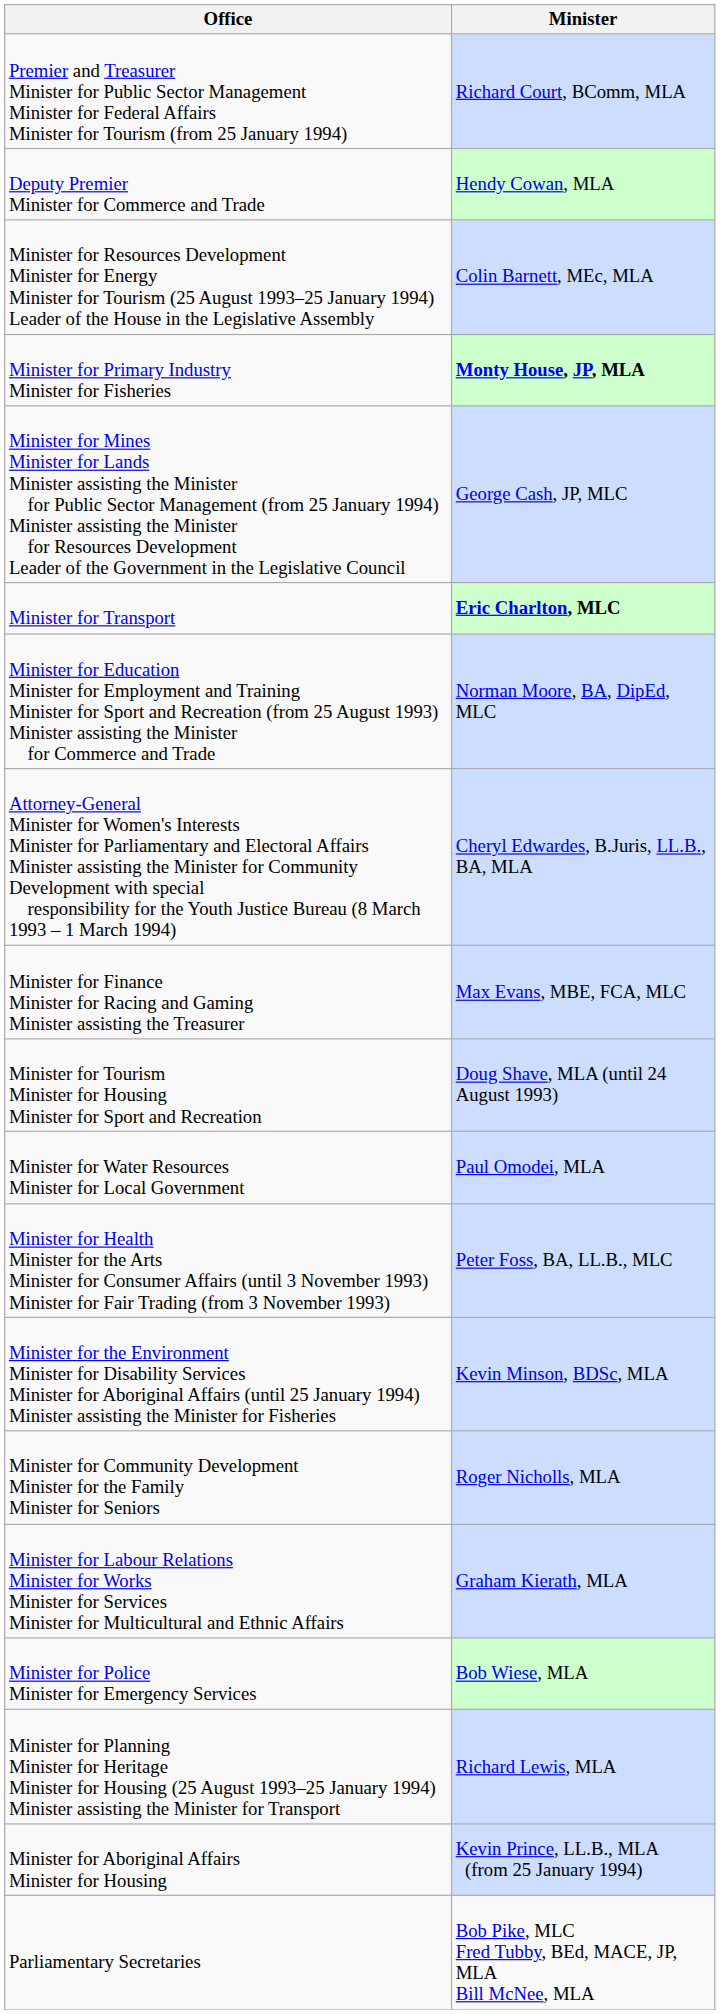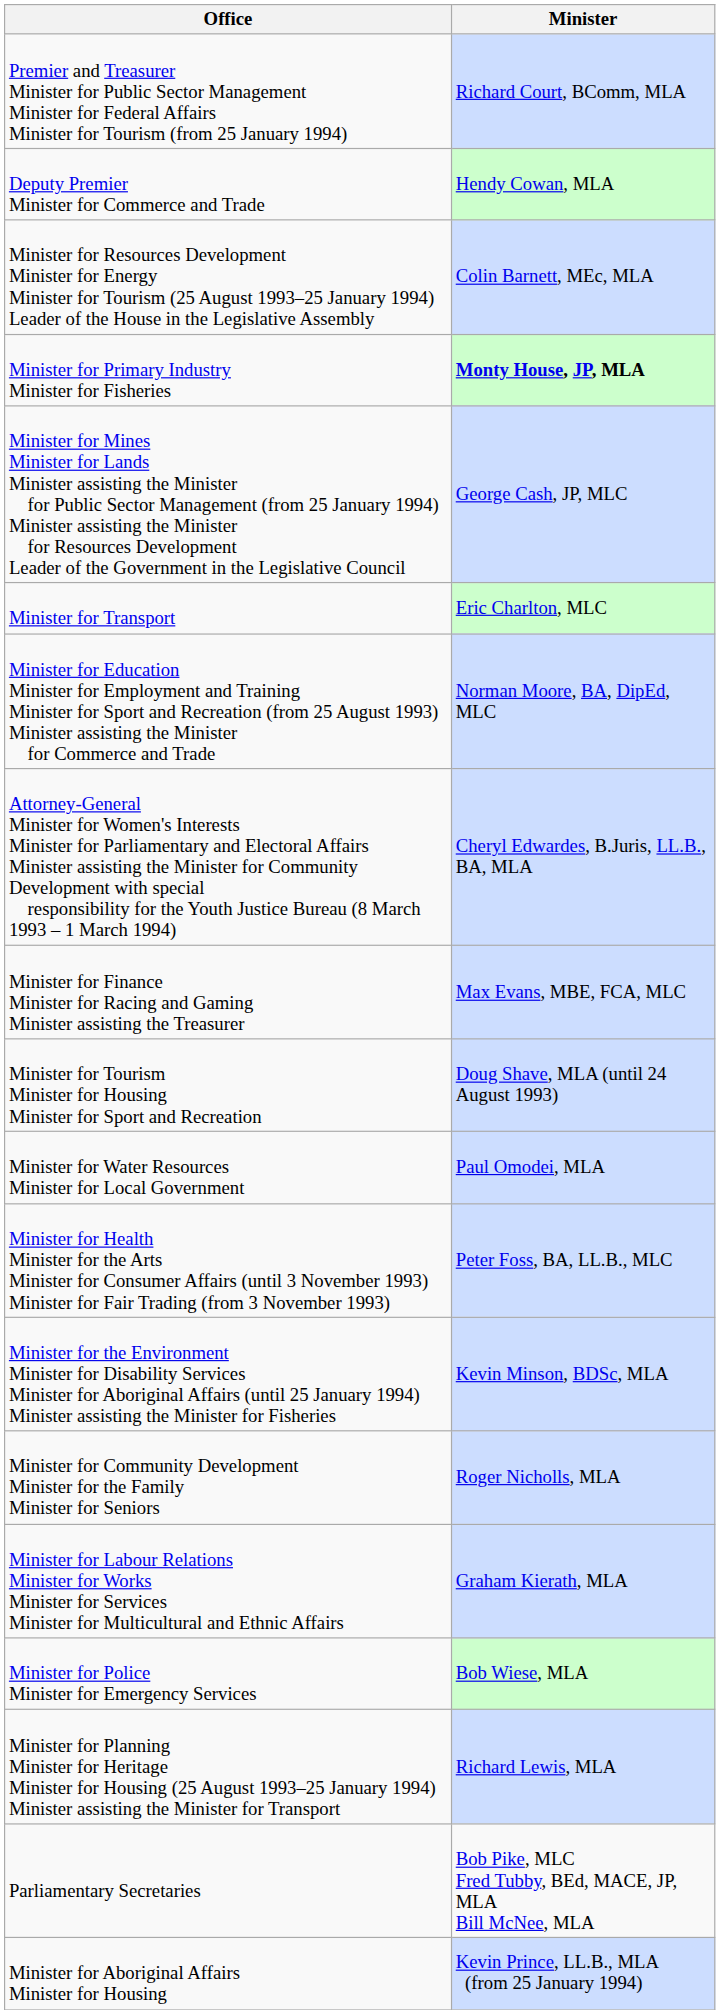(538, 608) bold -> (531, 608) normal
rows swapped: (124, 1869) <-> (105, 1962)
